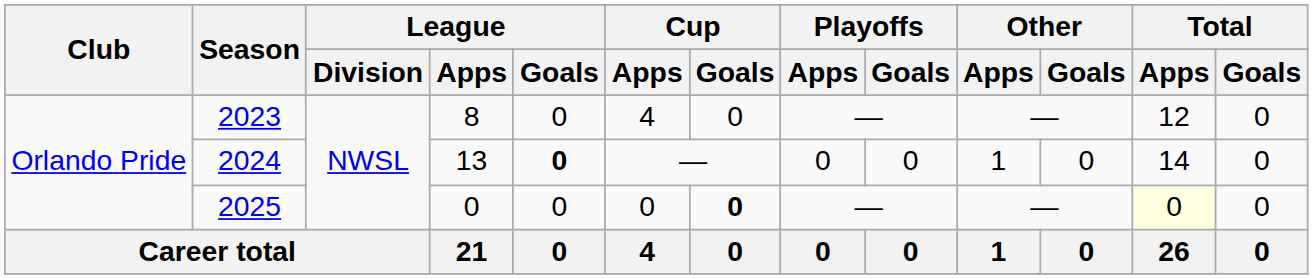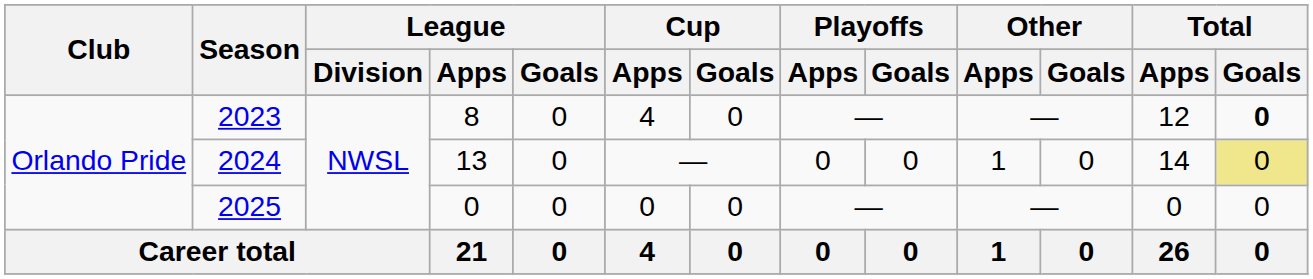(1262, 116) normal -> (1262, 116) bold
(559, 161) bold -> (559, 161) normal
(1262, 161) no background -> (1262, 161) khaki background
(735, 206) bold -> (735, 206) normal
(1174, 206) lightyellow background -> (1174, 206) no background
